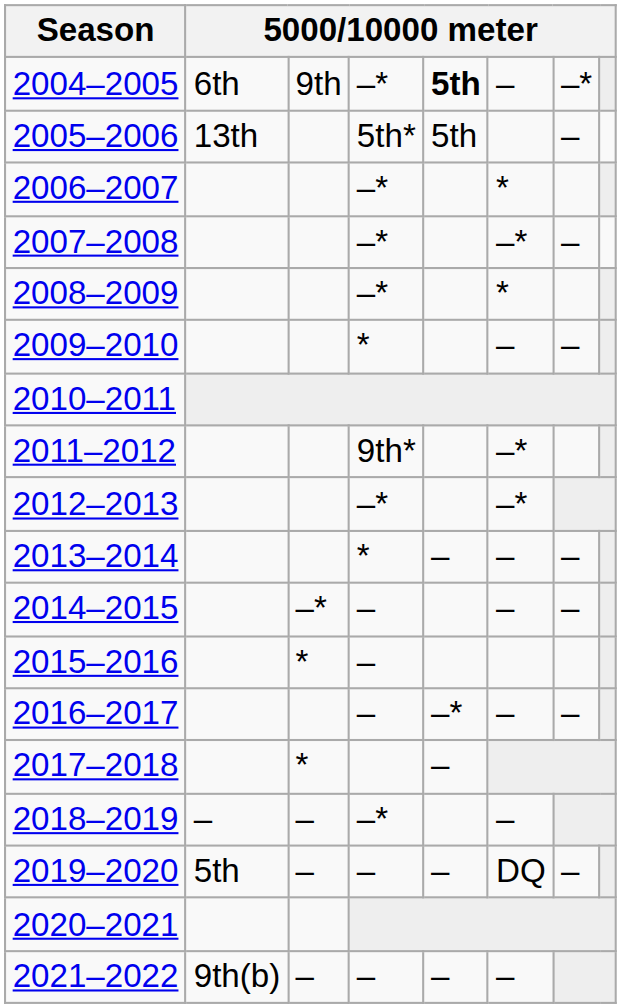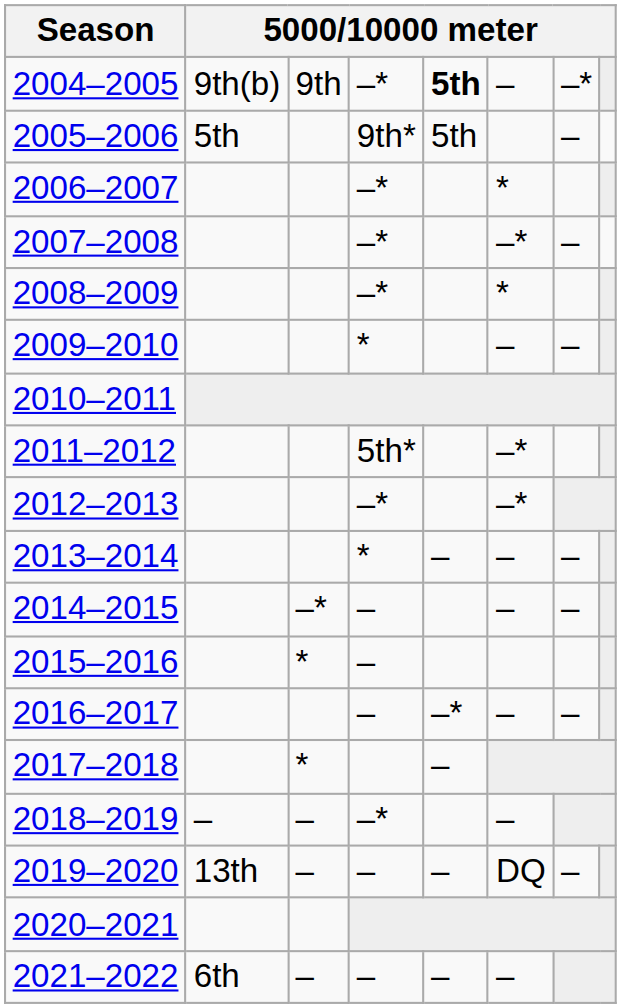(217, 83) 6th -> (237, 83) 9th(b)
(226, 135) 13th -> (217, 135) 5th
(386, 135) 5th* -> (386, 135) 9th*
(386, 451) 9th* -> (386, 451) 5th*
(217, 871) 5th -> (226, 871) 13th
(237, 976) 9th(b) -> (217, 976) 6th
